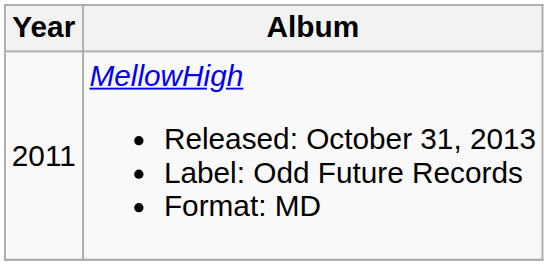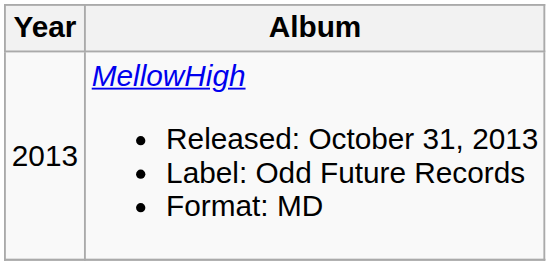(44, 155) 2011 -> (45, 155) 2013
